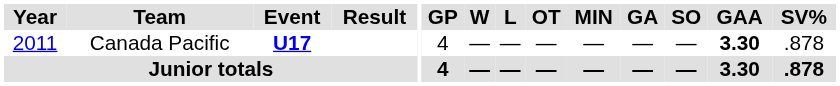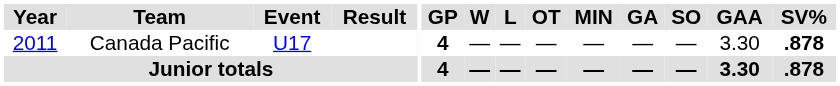(292, 42) bold -> (292, 42) normal
(443, 42) normal -> (443, 42) bold
(740, 42) bold -> (740, 42) normal
(804, 42) normal -> (804, 42) bold
